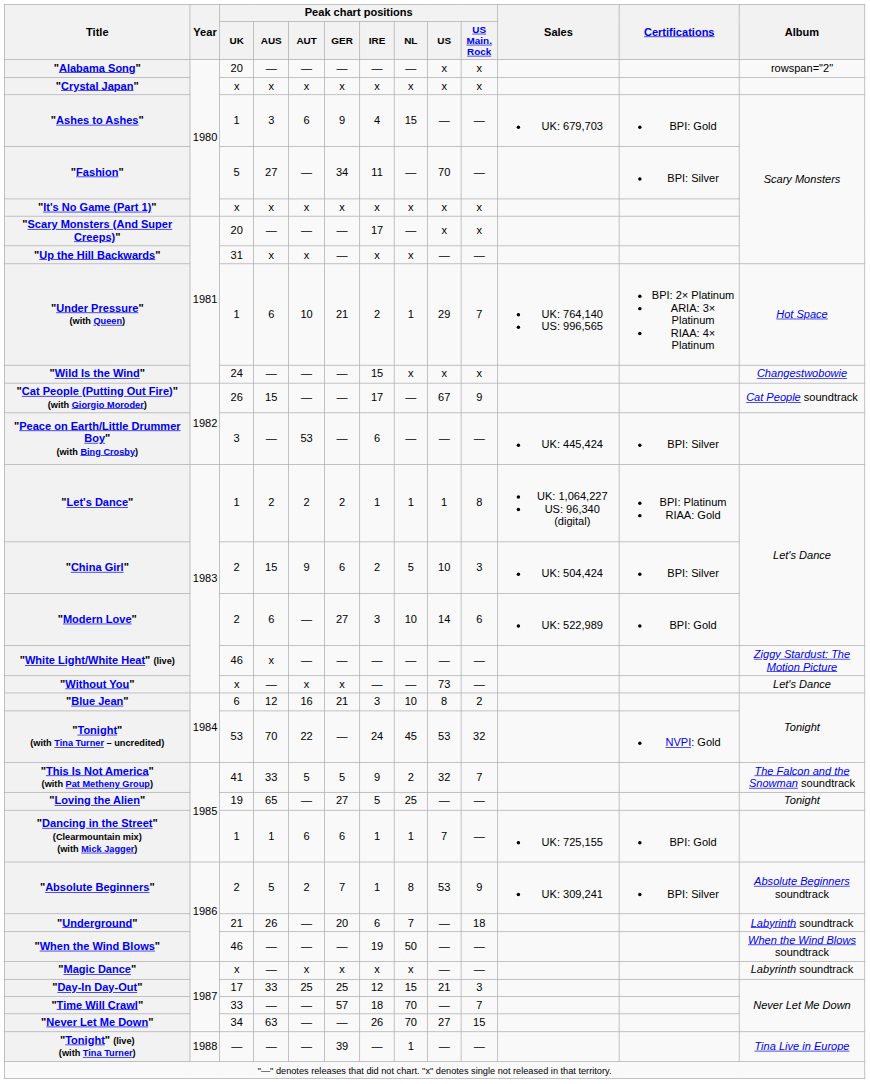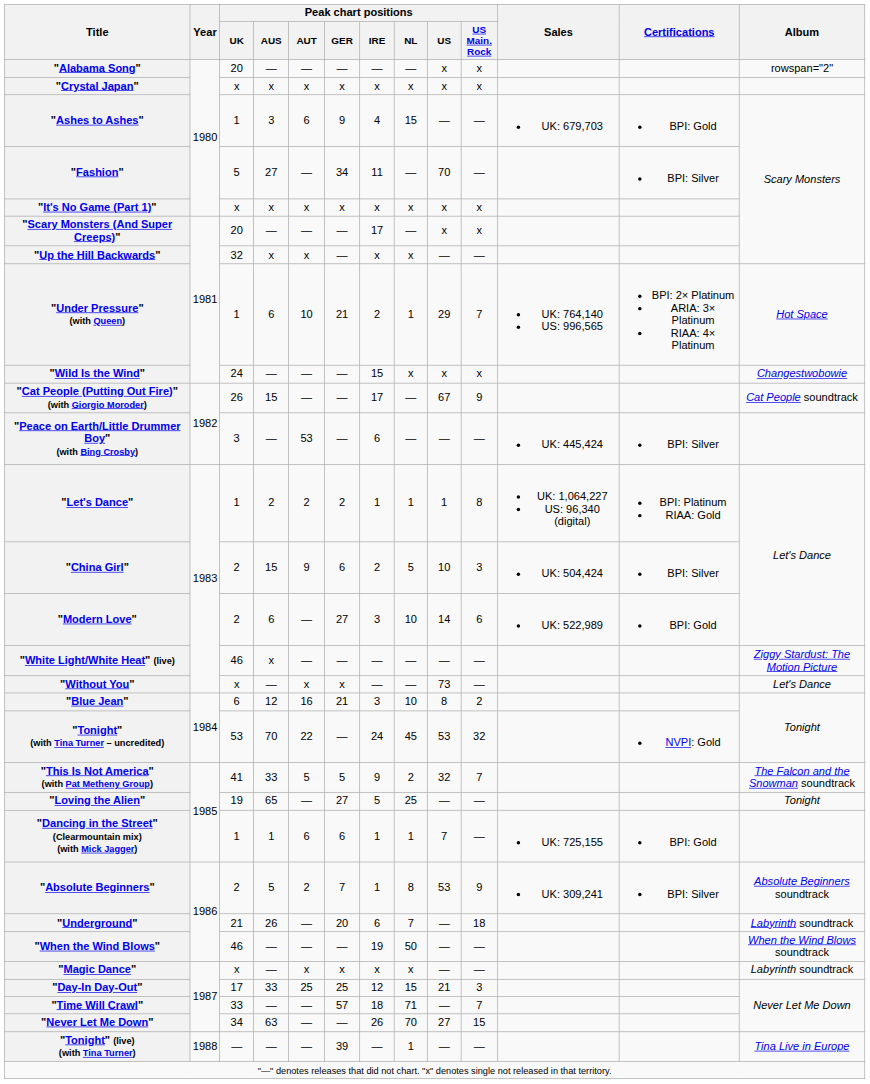(237, 255) 31 -> (237, 255) 32
(411, 1005) 70 -> (411, 1005) 71
